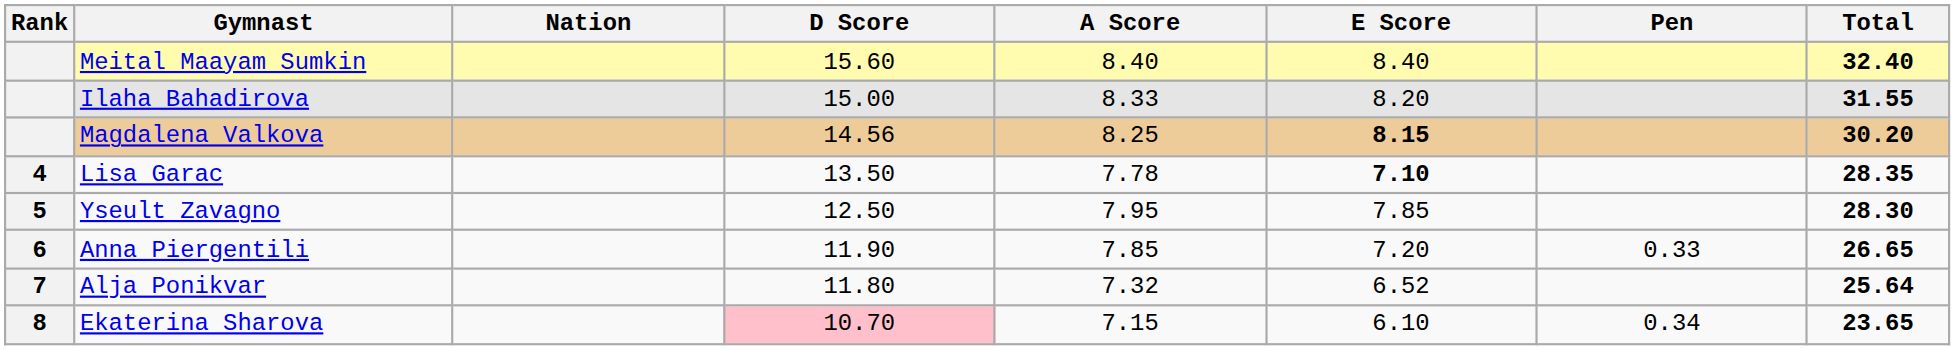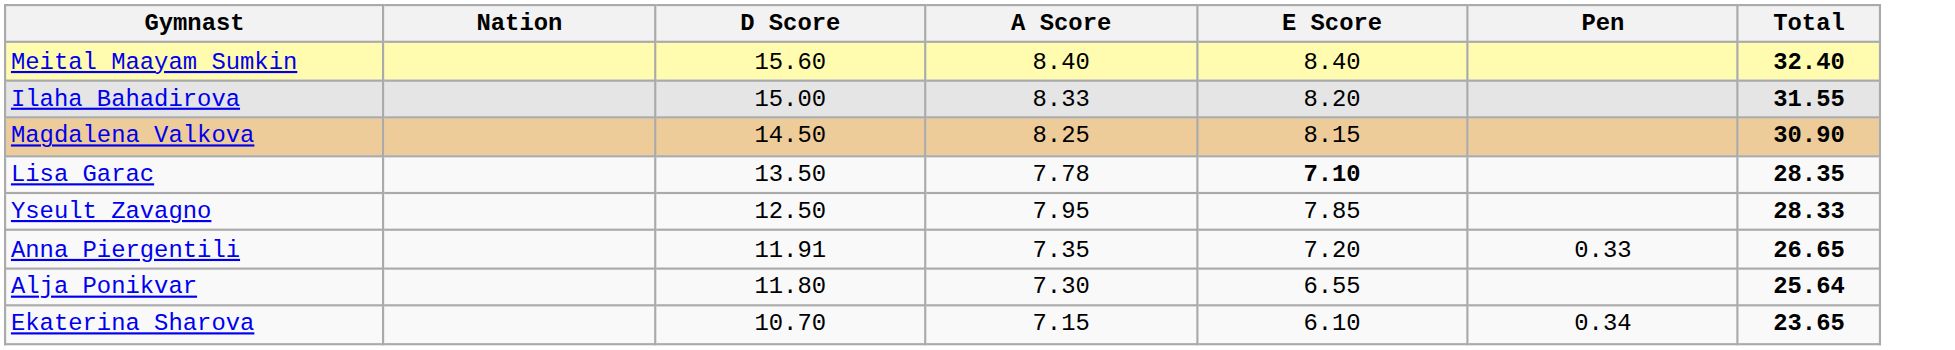- column: (40, 24)
(859, 137) 14.56 -> (790, 137) 14.50
(1401, 137) bold -> (1332, 137) normal
(1878, 137) 30.20 -> (1809, 137) 30.90
(1878, 212) 28.30 -> (1809, 212) 28.33
(859, 250) 11.90 -> (790, 250) 11.91
(1130, 250) 7.85 -> (1061, 250) 7.35
(1130, 287) 7.32 -> (1061, 287) 7.30
(1401, 287) 6.52 -> (1332, 287) 6.55
(859, 325) pink background -> (790, 325) no background
